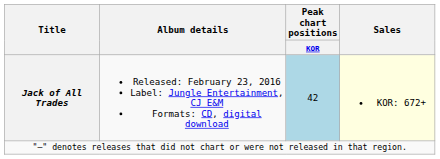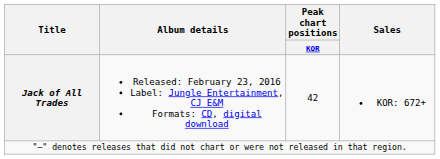(313, 98) lightblue background -> (313, 98) no background
(387, 103) lightyellow background -> (387, 103) no background
